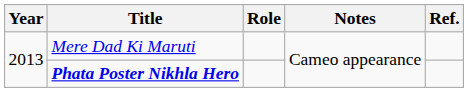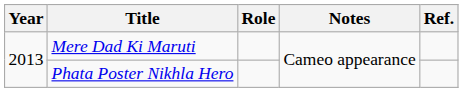(145, 73) bold -> (142, 73) normal
